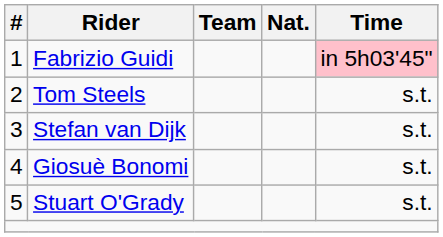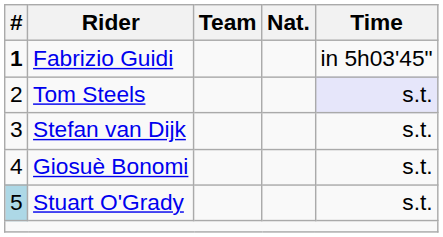(16, 58) normal -> (16, 58) bold
(377, 58) pink background -> (377, 58) no background
(417, 94) no background -> (417, 94) lavender background
(16, 202) no background -> (16, 202) lightblue background
